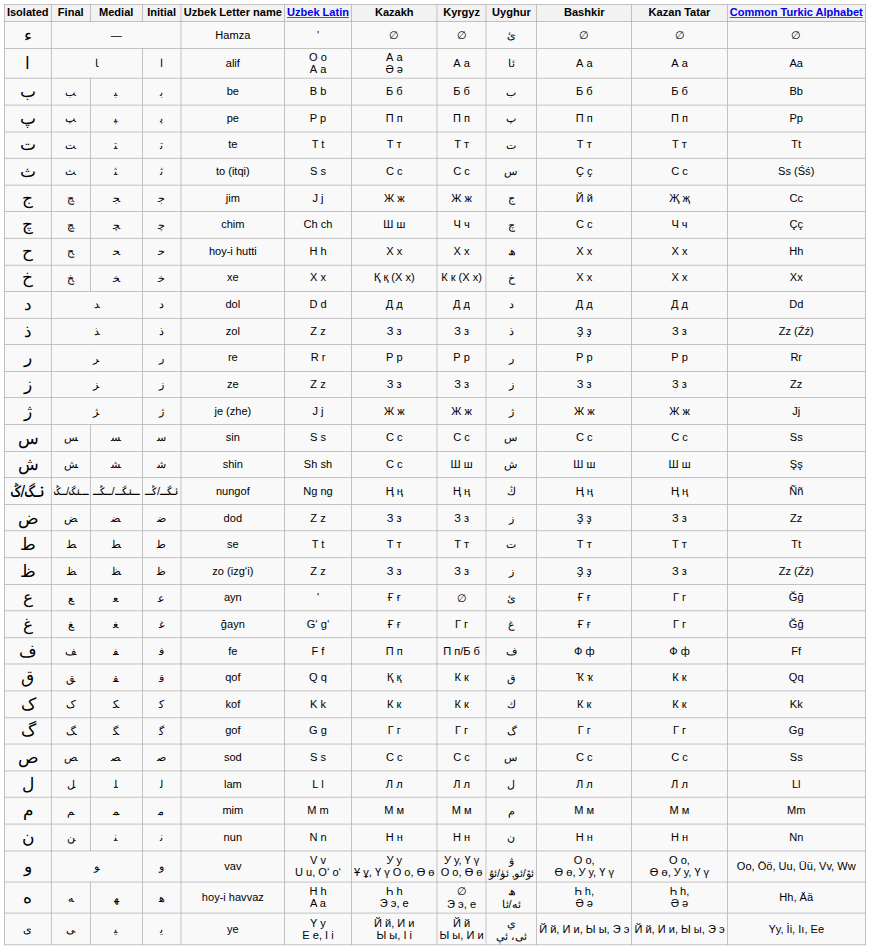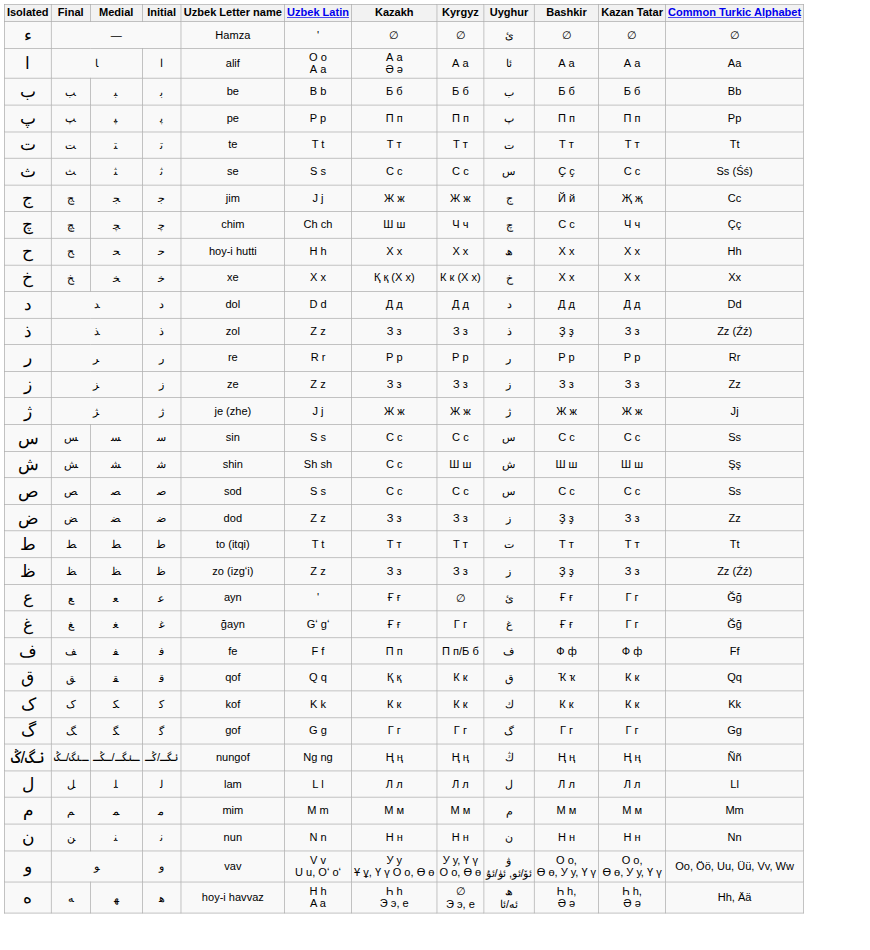(233, 171) to (itqi) -> (233, 171) se
rows swapped: (28, 757) <-> (28, 491)
(233, 544) se -> (233, 544) to (itqi)
- row: (28, 929)
